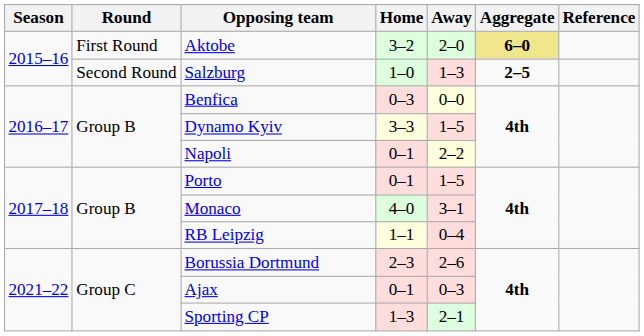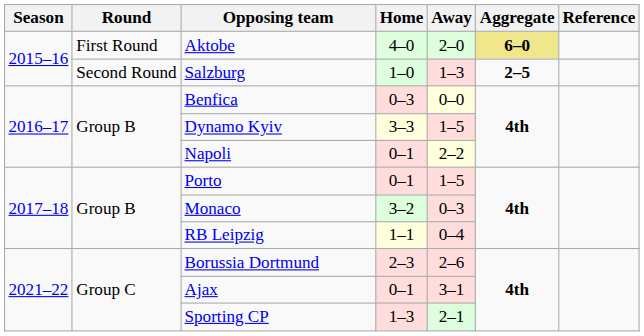(402, 45) 3–2 -> (402, 45) 4–0
(402, 208) 4–0 -> (402, 208) 3–2
(452, 208) 3–1 -> (452, 208) 0–3
(452, 289) 0–3 -> (452, 289) 3–1
